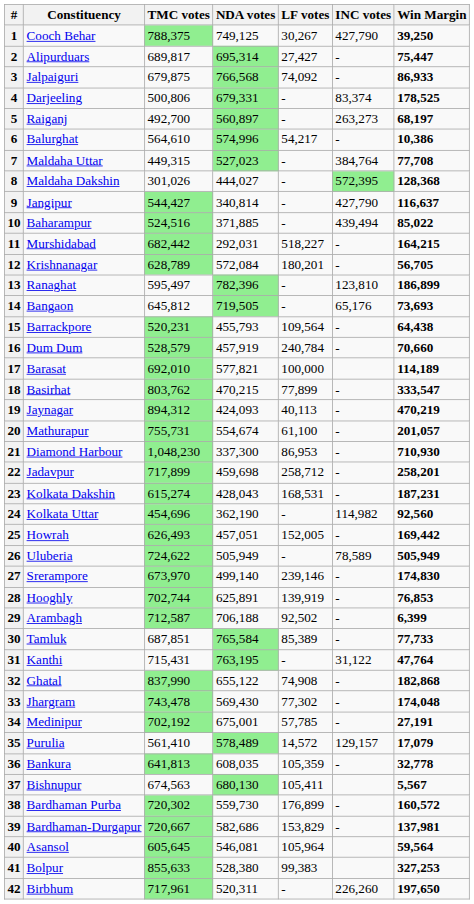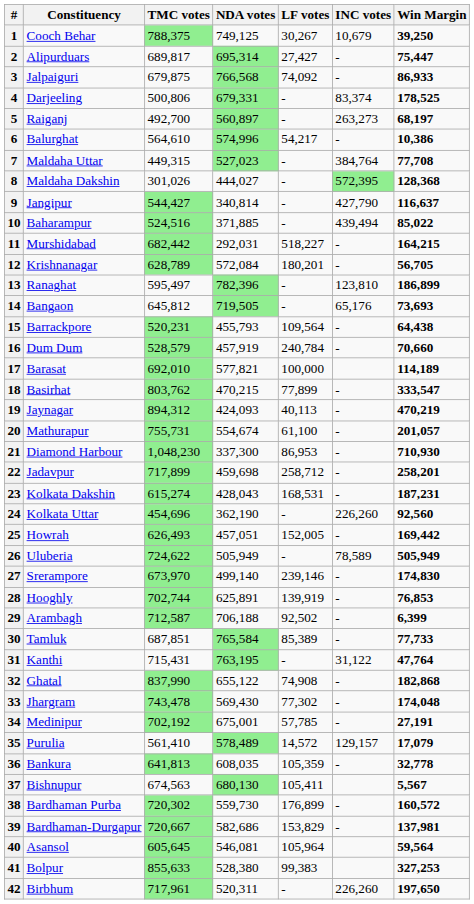(357, 35) 427,790 -> (353, 35) 10,679
(356, 514) 114,982 -> (357, 514) 226,260
